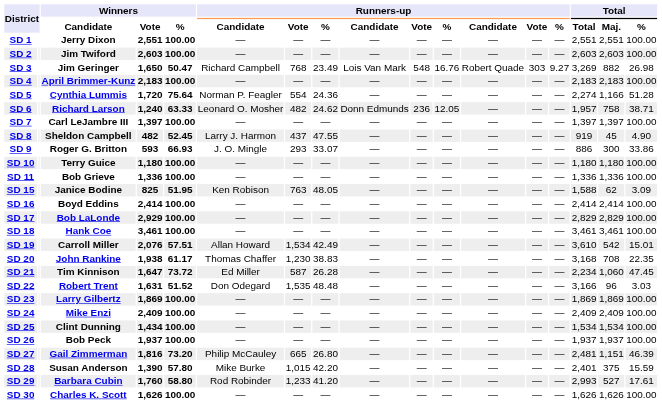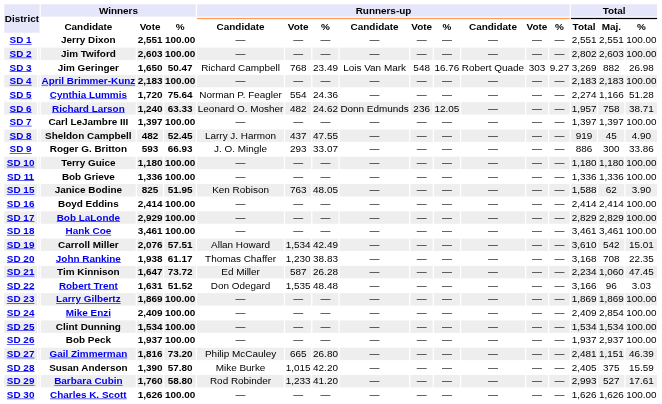(584, 54) 2,603 -> (584, 54) 2,802
(641, 190) 3.09 -> (641, 190) 3.90
(611, 313) 2,409 -> (611, 313) 2,854
(150, 326) 1,434 -> (150, 326) 1,534
(611, 340) 1,937 -> (611, 340) 2,937
(584, 367) 2,401 -> (584, 367) 2,405
